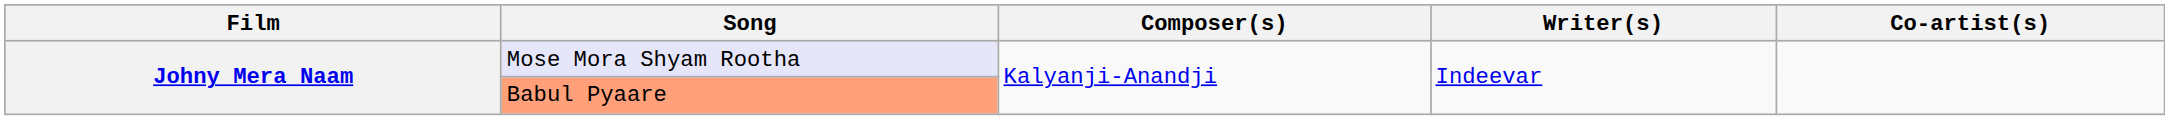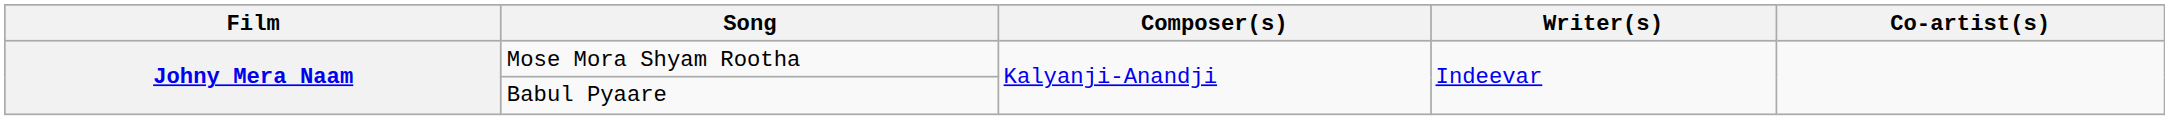(654, 59) lavender background -> (654, 59) no background
(587, 95) lightsalmon background -> (587, 95) no background
